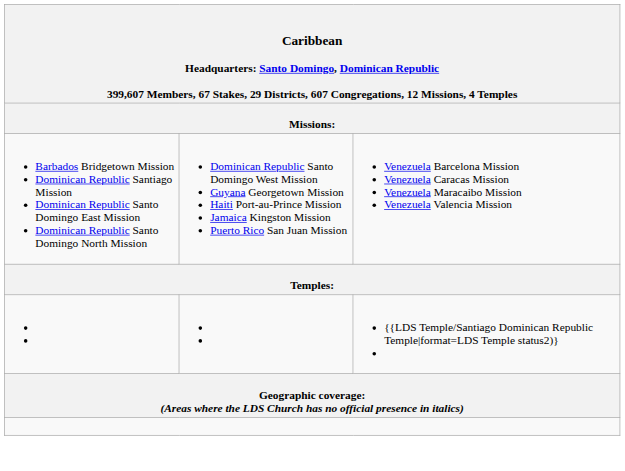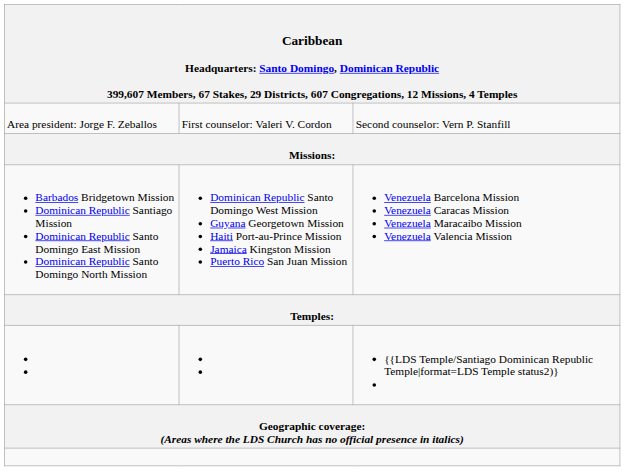+ row: (433, 124)
